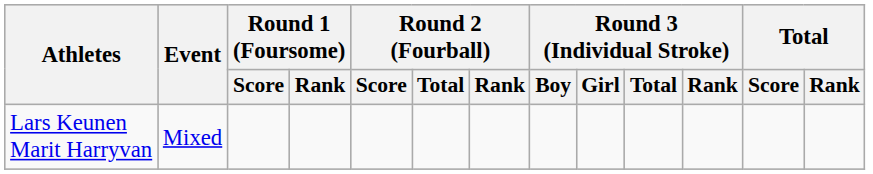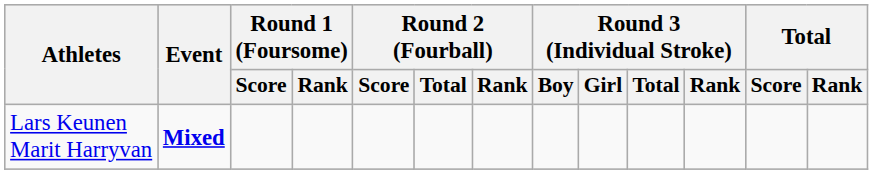(193, 136) normal -> (194, 136) bold
